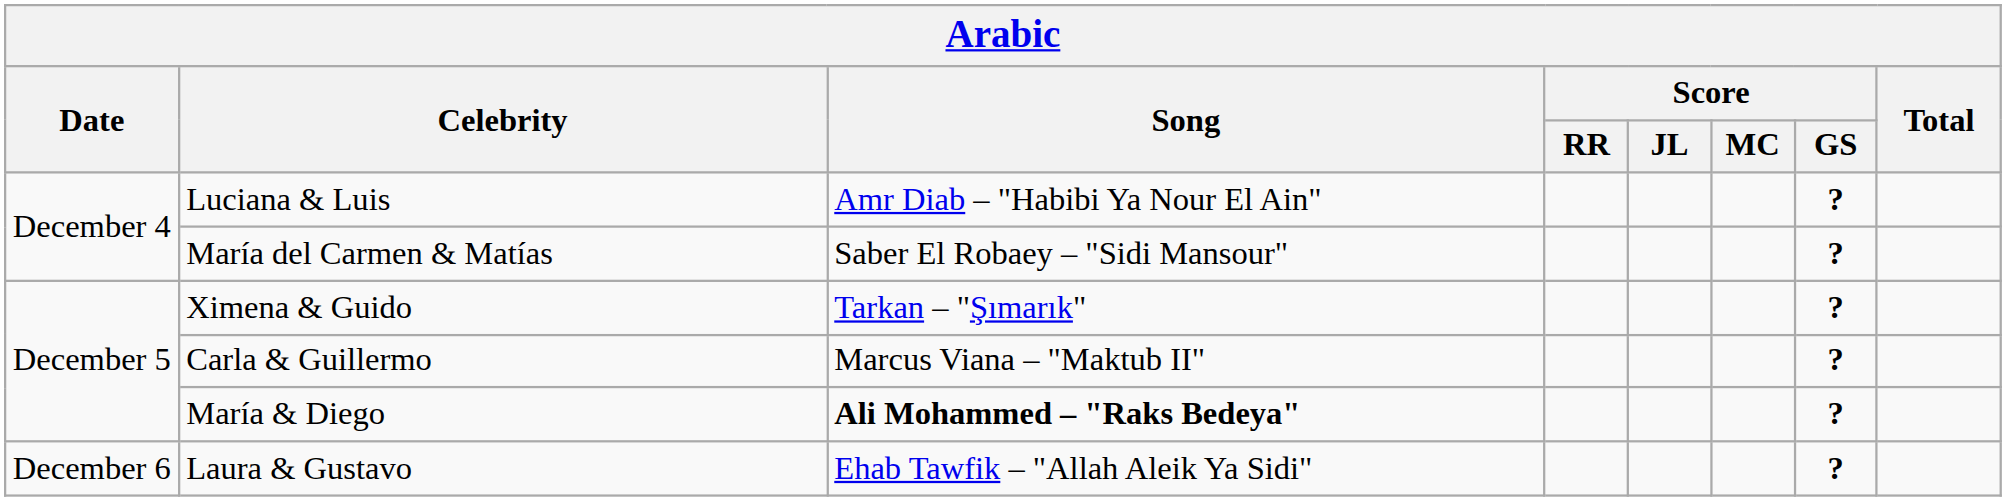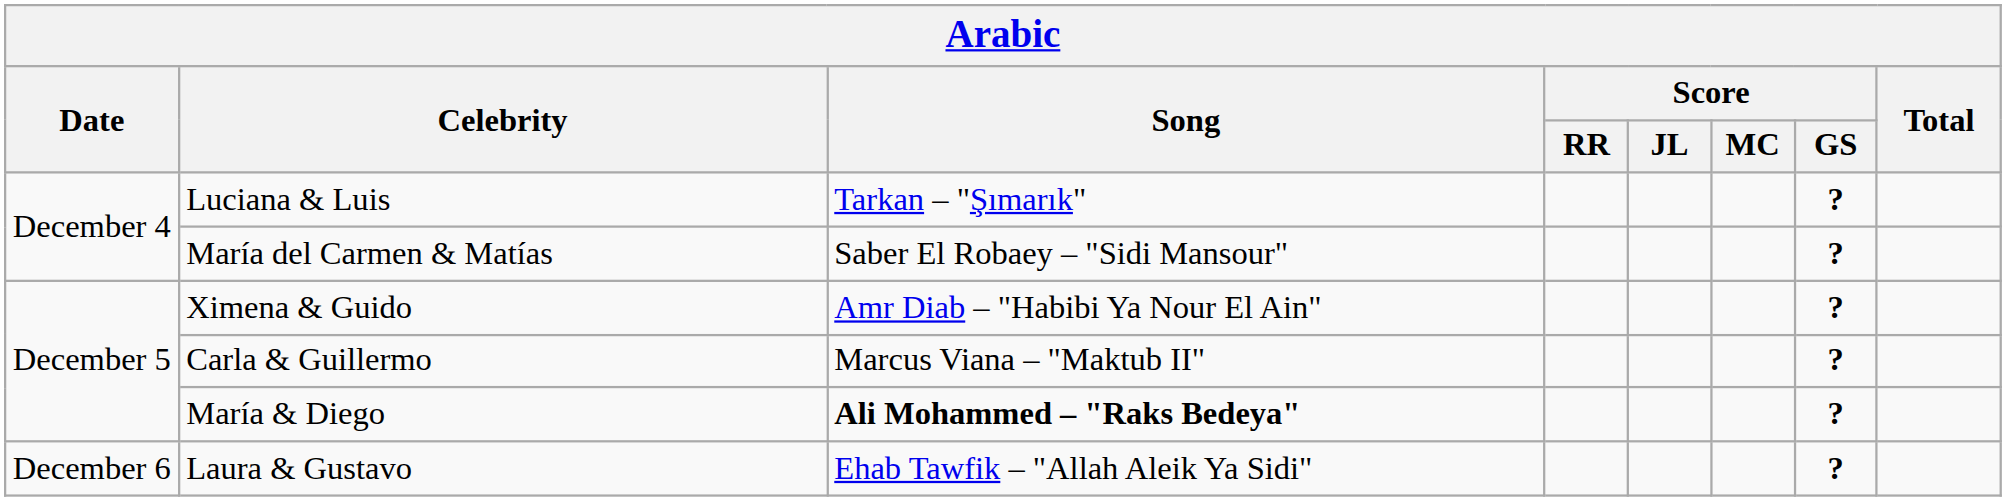(1078, 199) Amr Diab – "Habibi Ya Nour El Ain" -> (960, 199) Tarkan – "Şımarık"
(960, 306) Tarkan – "Şımarık" -> (1078, 306) Amr Diab – "Habibi Ya Nour El Ain"
